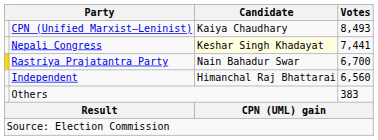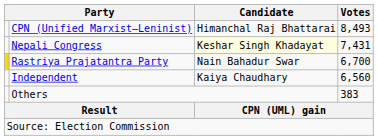(242, 29) Kaiya Chaudhary -> (266, 29) Himanchal Raj Bhattarai
(356, 45) 7,441 -> (356, 45) 7,431
(266, 78) Himanchal Raj Bhattarai -> (242, 78) Kaiya Chaudhary
